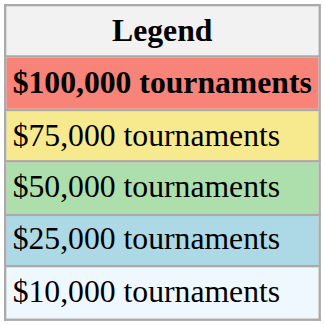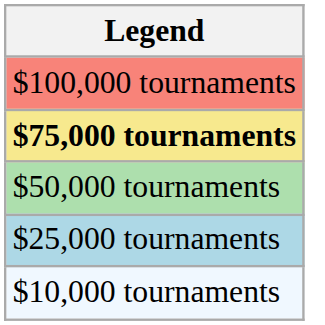(162, 82) bold -> (154, 82) normal
(146, 134) normal -> (154, 134) bold
